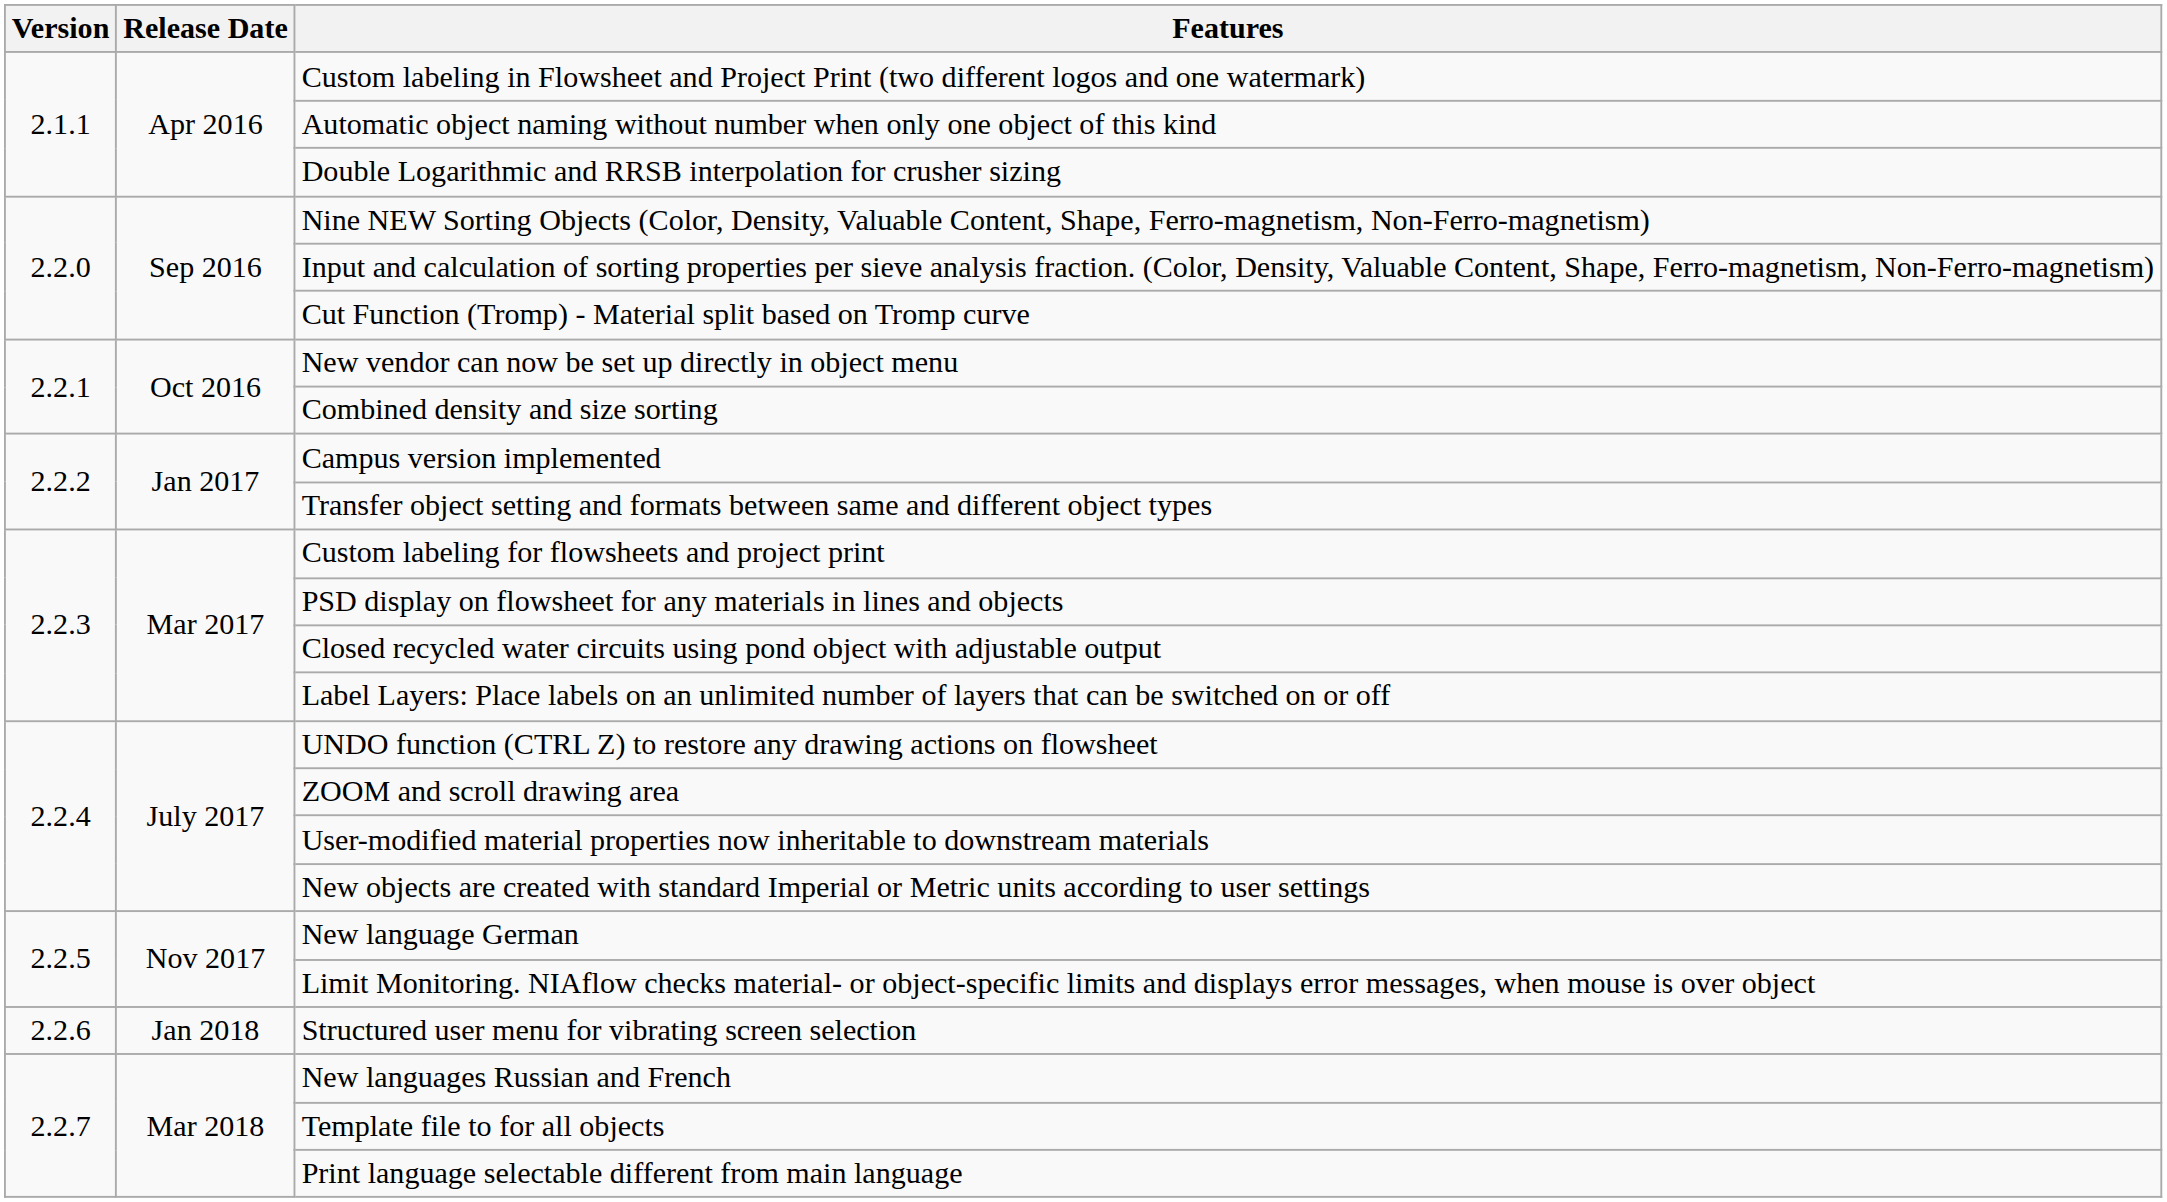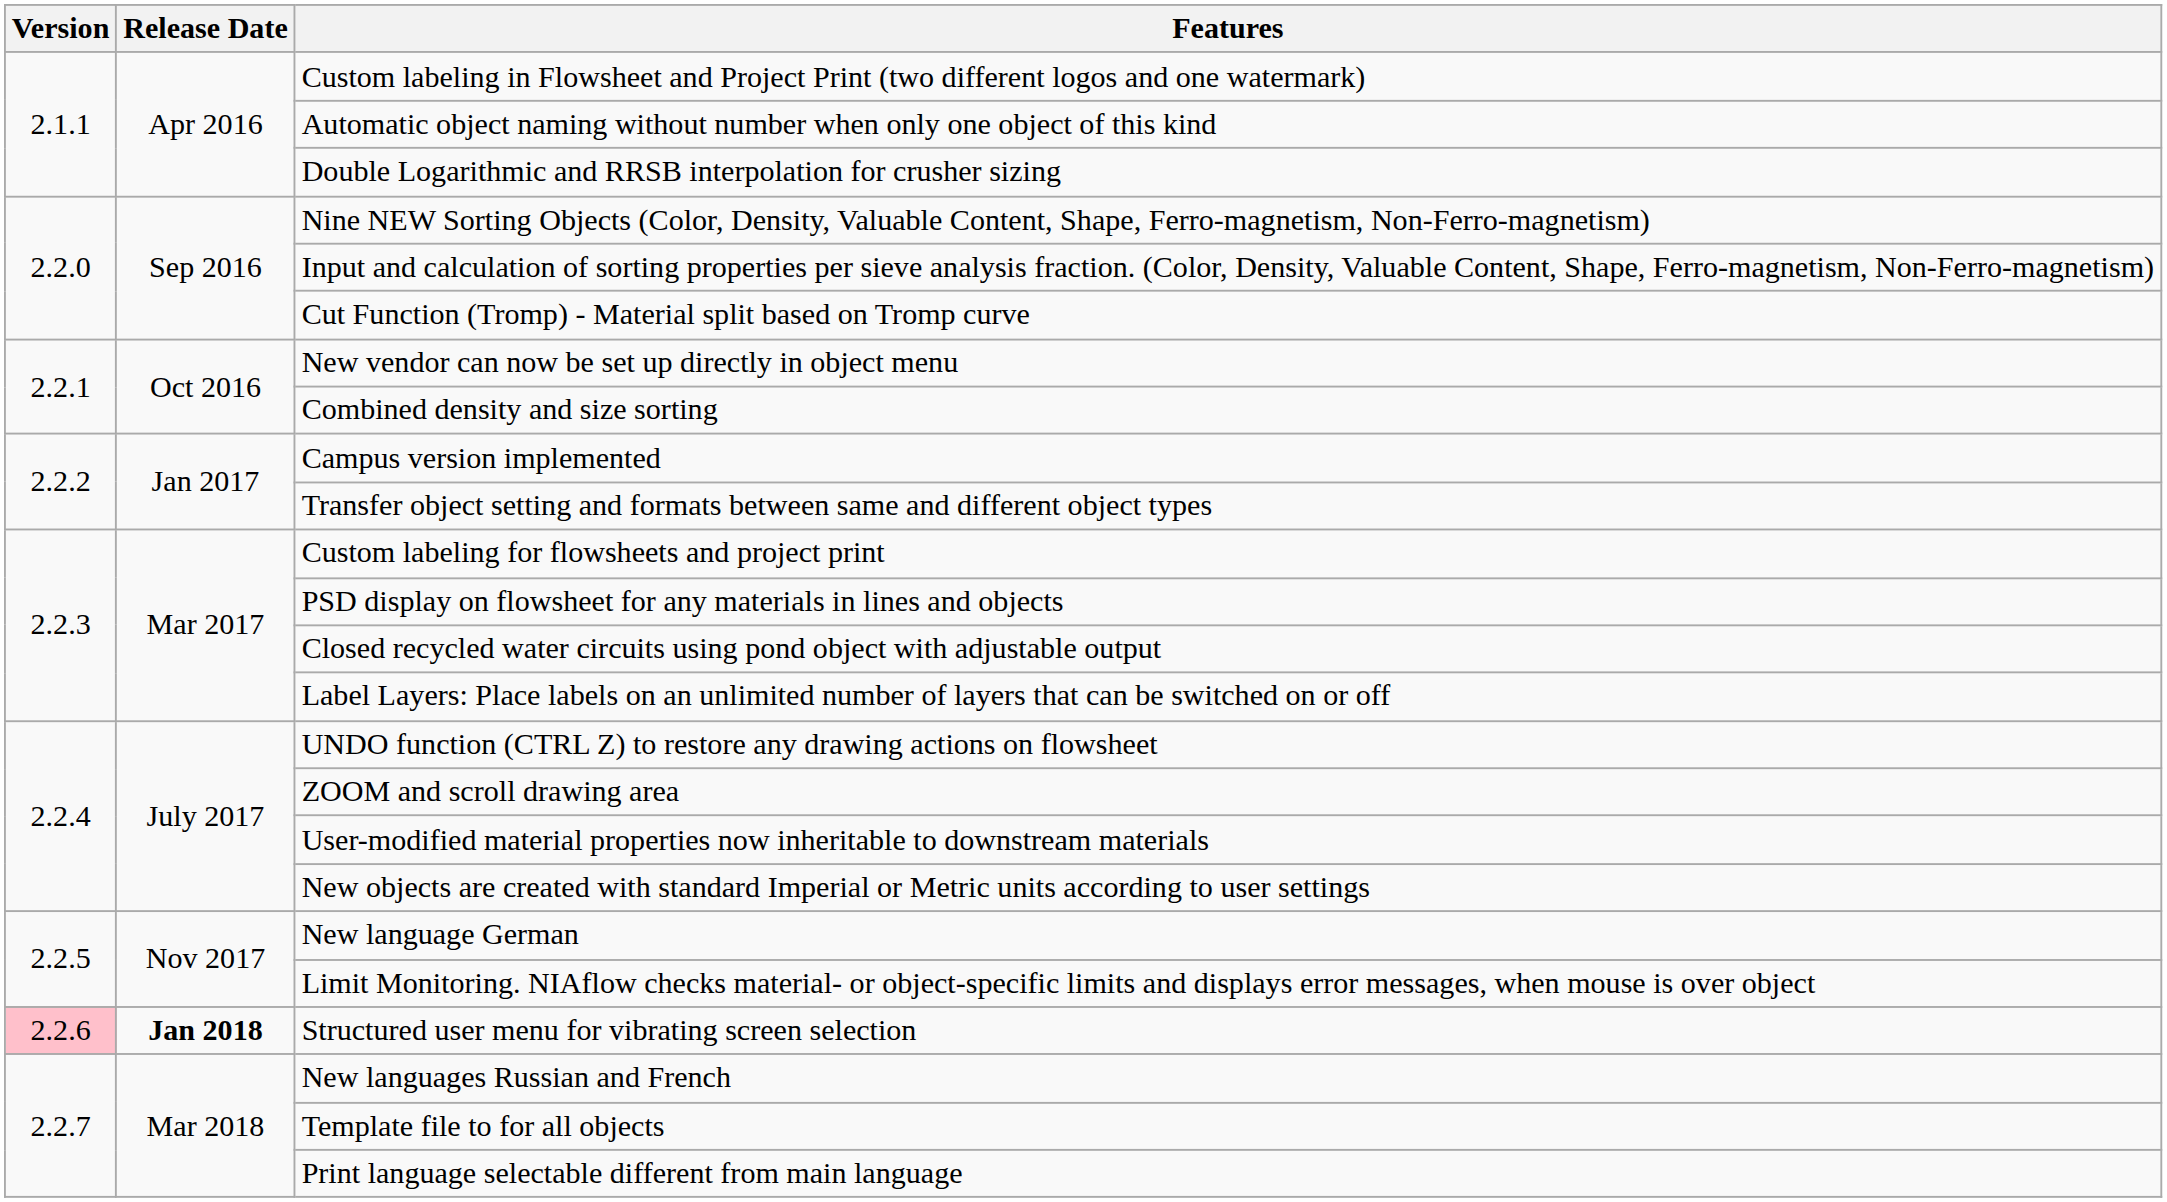(61, 1030) no background -> (61, 1030) pink background
(205, 1030) normal -> (205, 1030) bold
